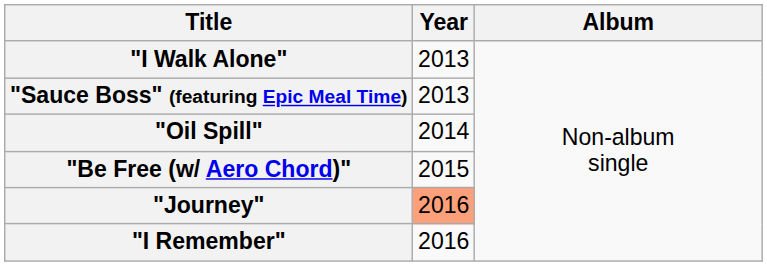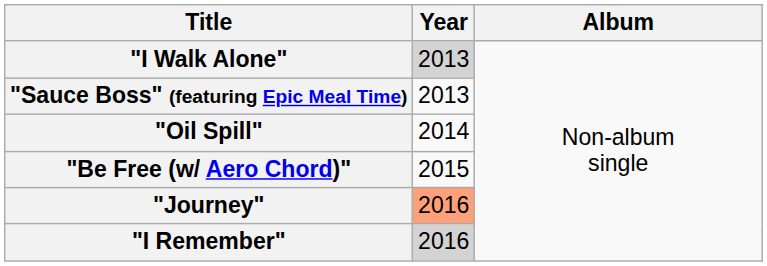(444, 59) no background -> (444, 59) lightgrey background
(444, 242) no background -> (444, 242) lightgrey background
